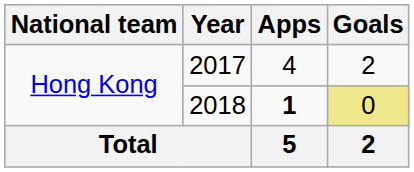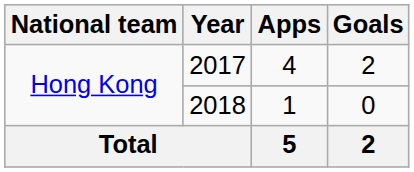(289, 105) bold -> (289, 105) normal
(368, 105) khaki background -> (368, 105) no background
